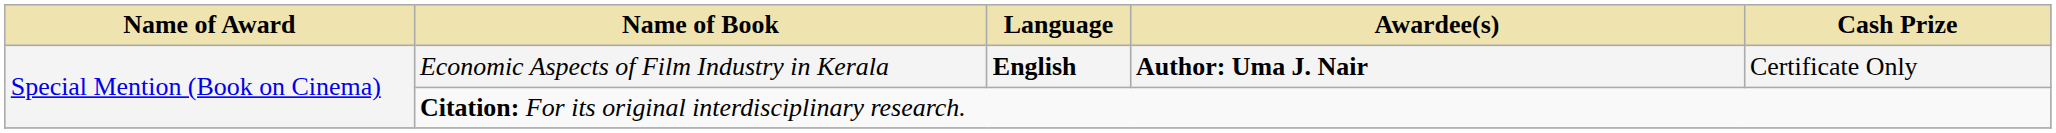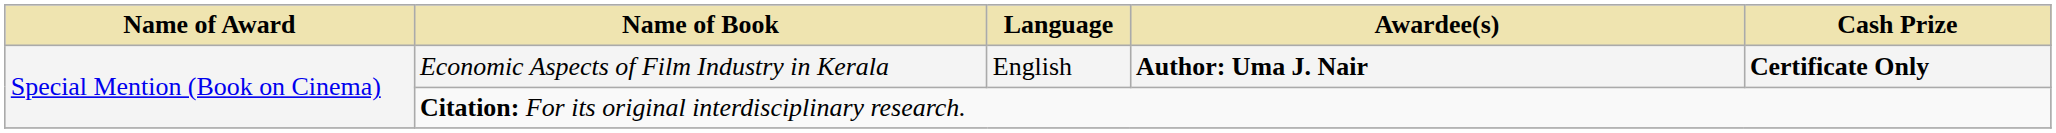(1035, 66) bold -> (1032, 66) normal
(1834, 66) normal -> (1839, 66) bold
